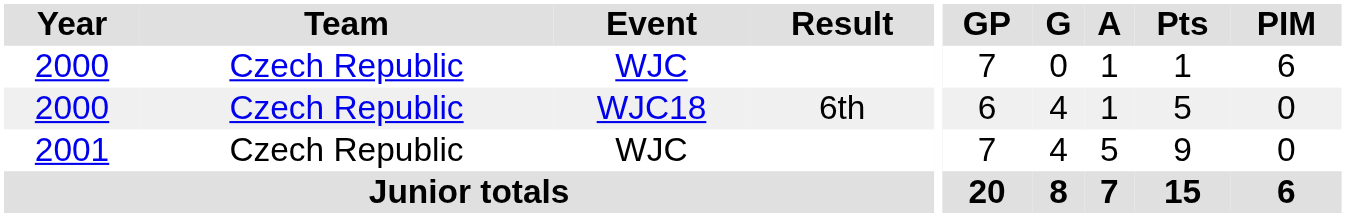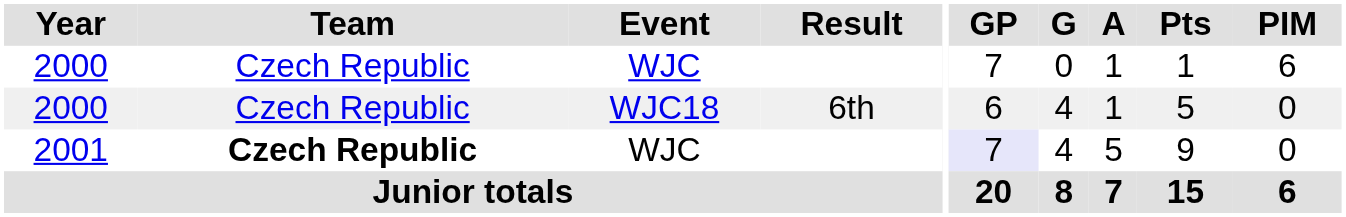(346, 149) normal -> (353, 149) bold
(987, 149) no background -> (994, 149) lavender background
